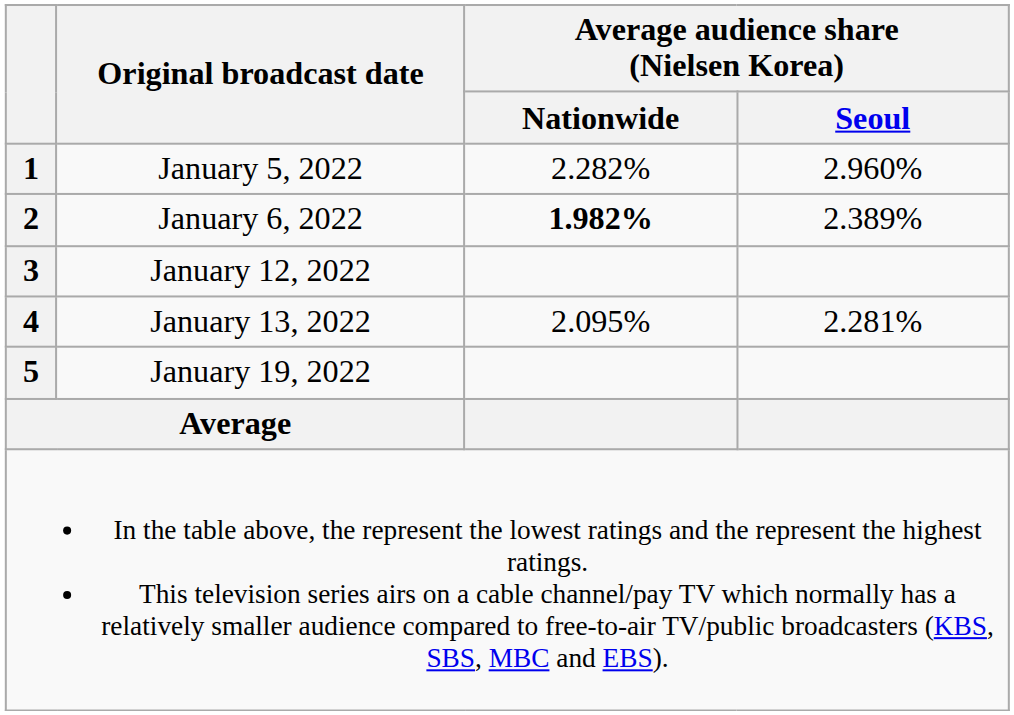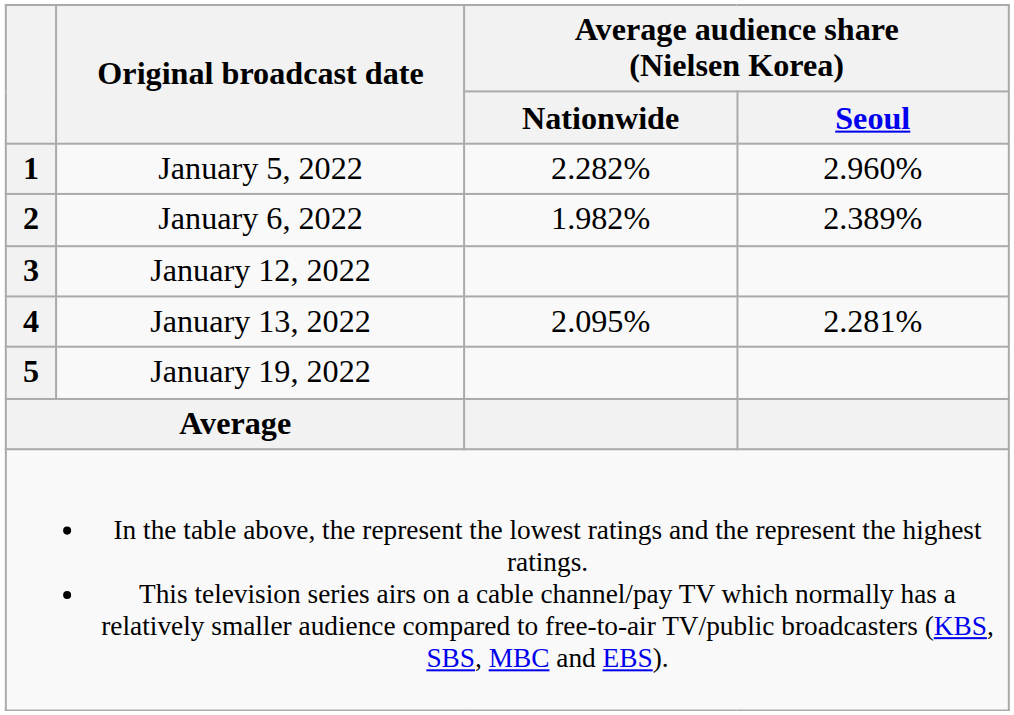(601, 219) bold -> (601, 219) normal
